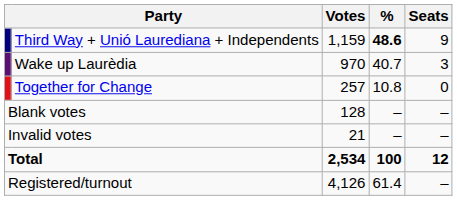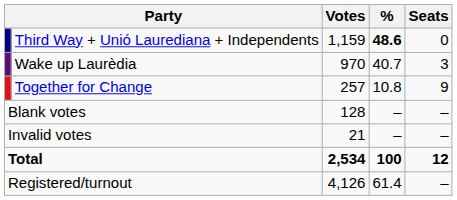(445, 40) 9 -> (445, 40) 0
(445, 87) 0 -> (445, 87) 9
